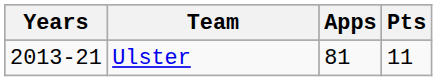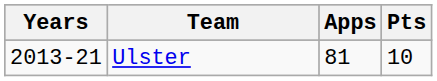(400, 58) 11 -> (400, 58) 10
